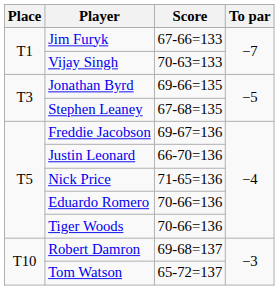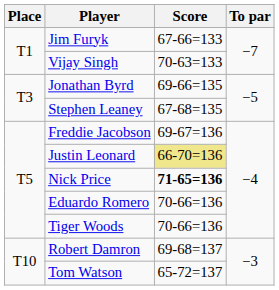(190, 156) no background -> (190, 156) khaki background
(190, 179) normal -> (190, 179) bold
